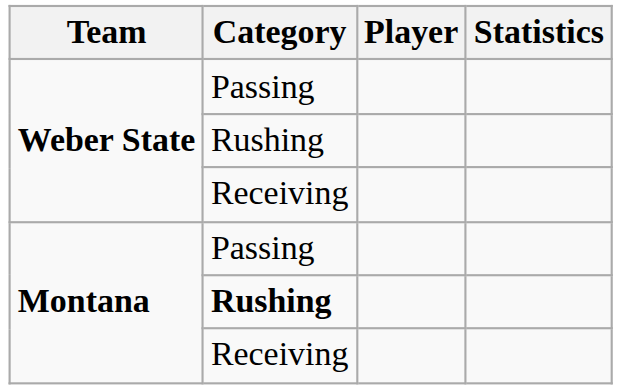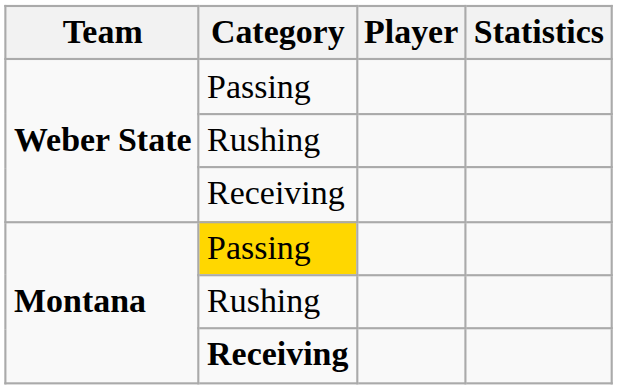(263, 247) no background -> (259, 247) gold background
(271, 301) bold -> (264, 301) normal
(280, 355) normal -> (278, 355) bold
